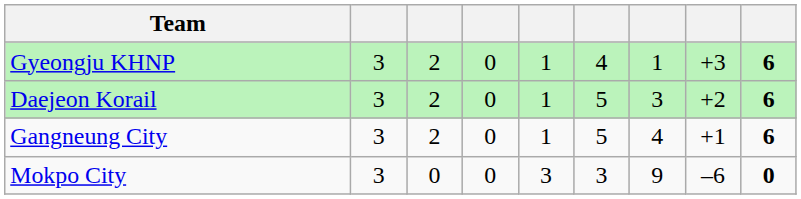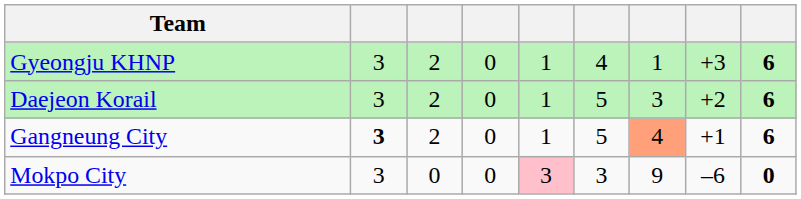(379, 136) normal -> (379, 136) bold
(657, 136) no background -> (657, 136) lightsalmon background
(546, 174) no background -> (546, 174) pink background
